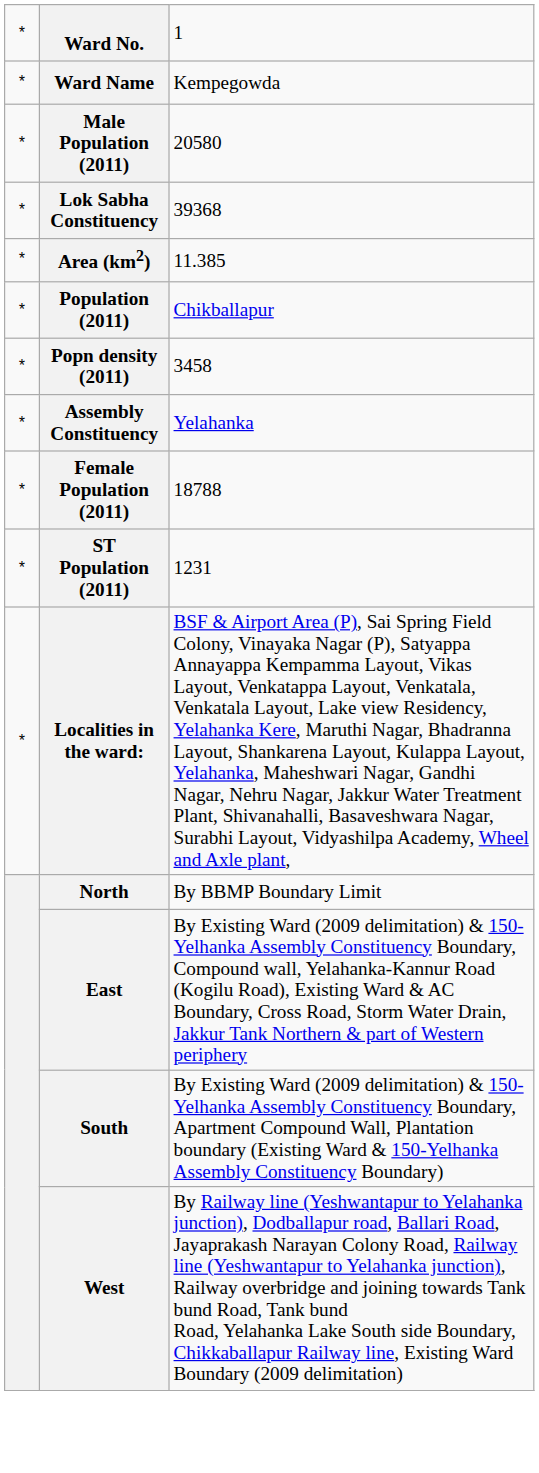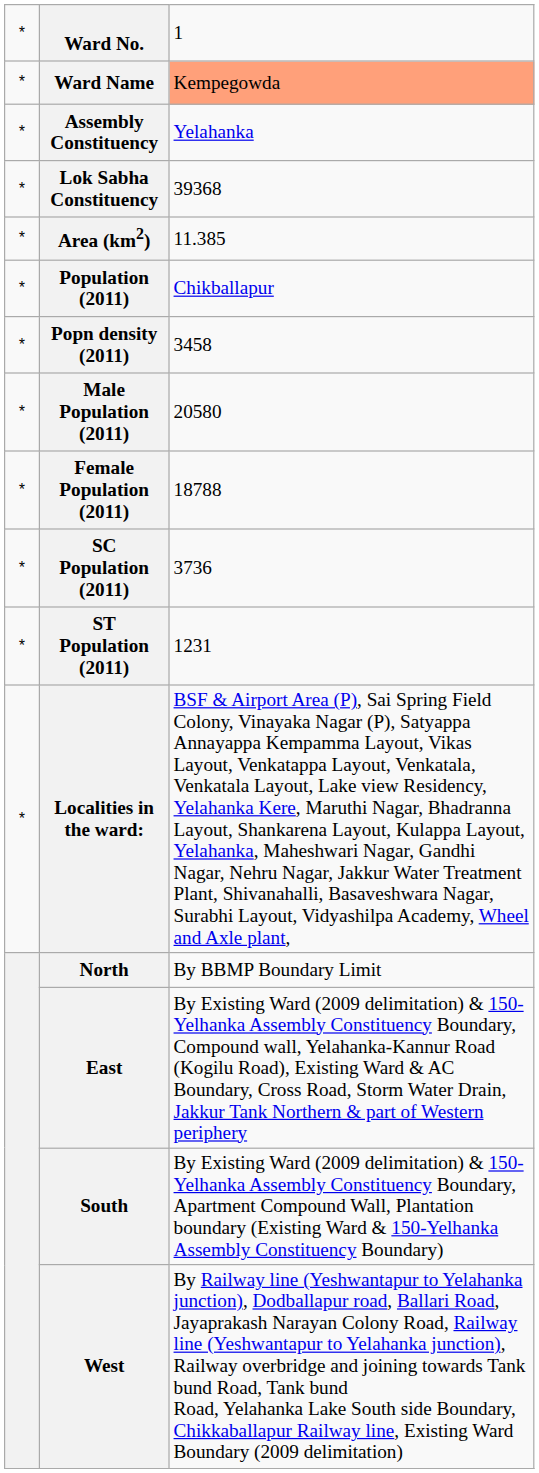(227, 82) no background -> (227, 82) lightsalmon background
rows swapped: (104, 422) <-> (104, 143)
+ row: (104, 567)
